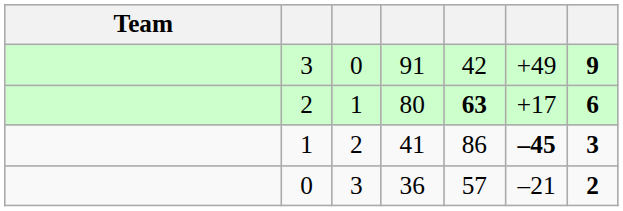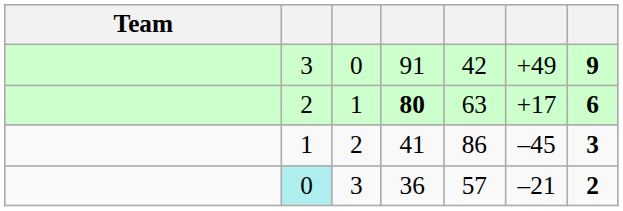(412, 104) normal -> (412, 104) bold
(474, 104) bold -> (474, 104) normal
(537, 144) bold -> (537, 144) normal
(307, 184) no background -> (307, 184) paleturquoise background
